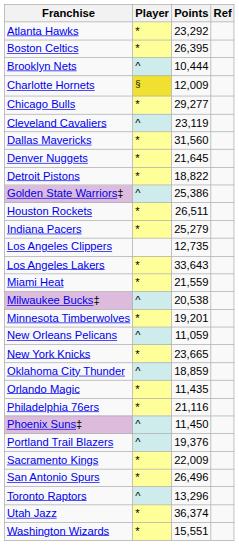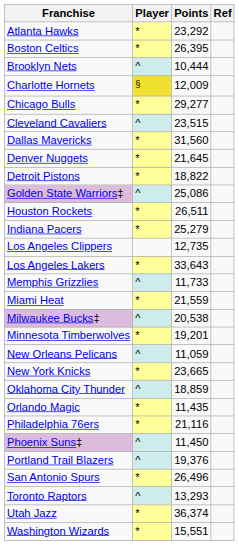(192, 122) 23,119 -> (191, 122) 23,515
(191, 194) 25,386 -> (191, 194) 25,086
+ row: (53, 282)
- row: (53, 460)
(191, 495) 13,296 -> (191, 495) 13,293
